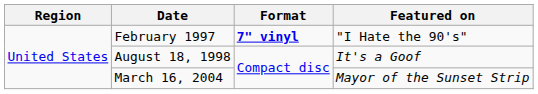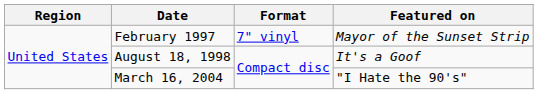(268, 36) bold -> (268, 36) normal
(402, 36) "I Hate the 90's" -> (433, 36) Mayor of the Sunset Strip
(433, 78) Mayor of the Sunset Strip -> (402, 78) "I Hate the 90's"
